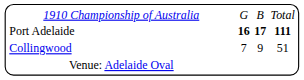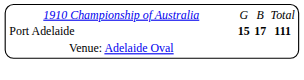(244, 31) 16 -> (244, 31) 15
- row: (40, 48)
